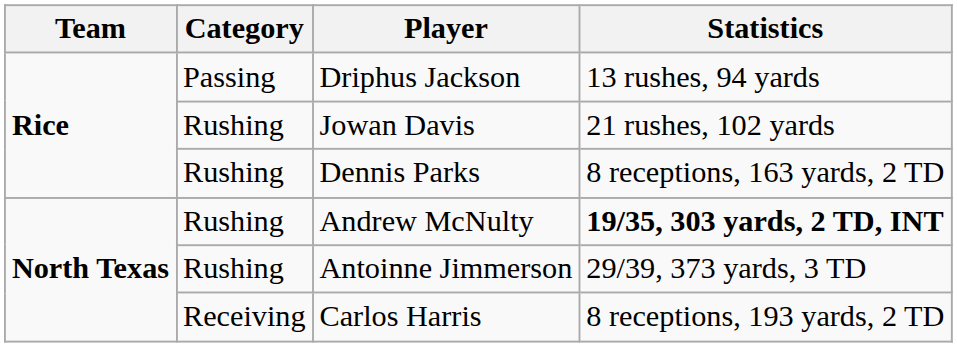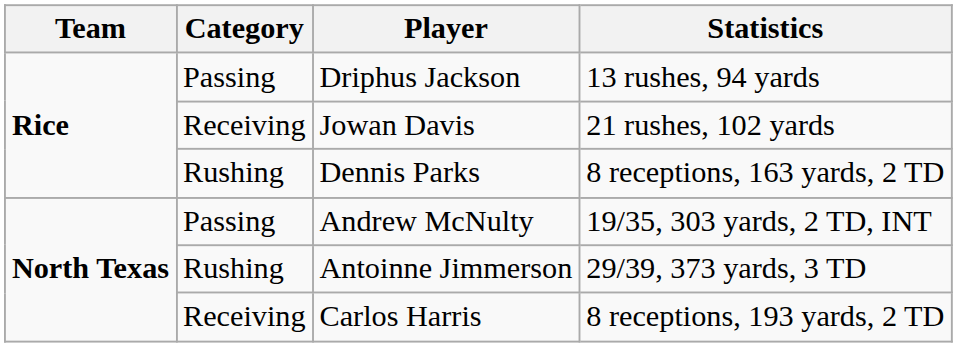(233, 124) Rushing -> (244, 124) Receiving
(233, 220) Rushing -> (229, 220) Passing
(765, 220) bold -> (759, 220) normal
